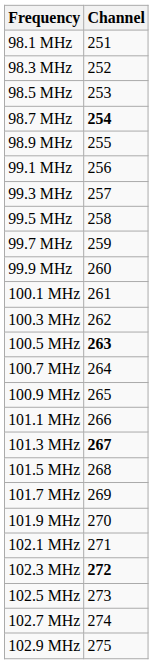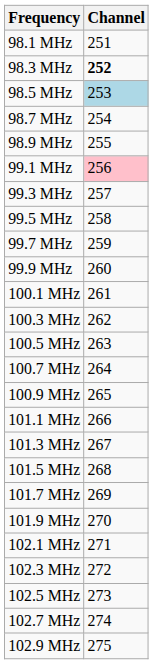(99, 68) normal -> (99, 68) bold
(99, 93) no background -> (99, 93) lightblue background
(99, 118) bold -> (99, 118) normal
(99, 168) no background -> (99, 168) pink background
(99, 344) bold -> (99, 344) normal
(99, 444) bold -> (99, 444) normal
(99, 570) bold -> (99, 570) normal
